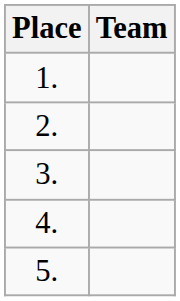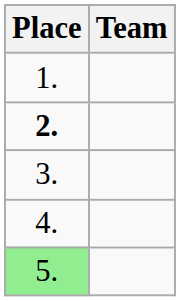(47, 125) normal -> (47, 125) bold
(47, 271) no background -> (47, 271) lightgreen background
